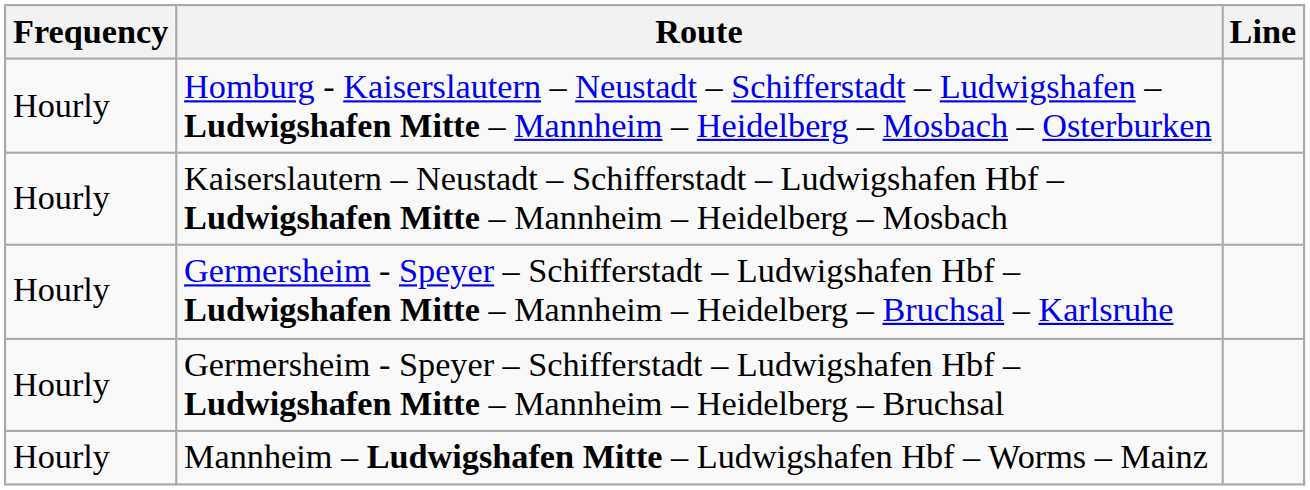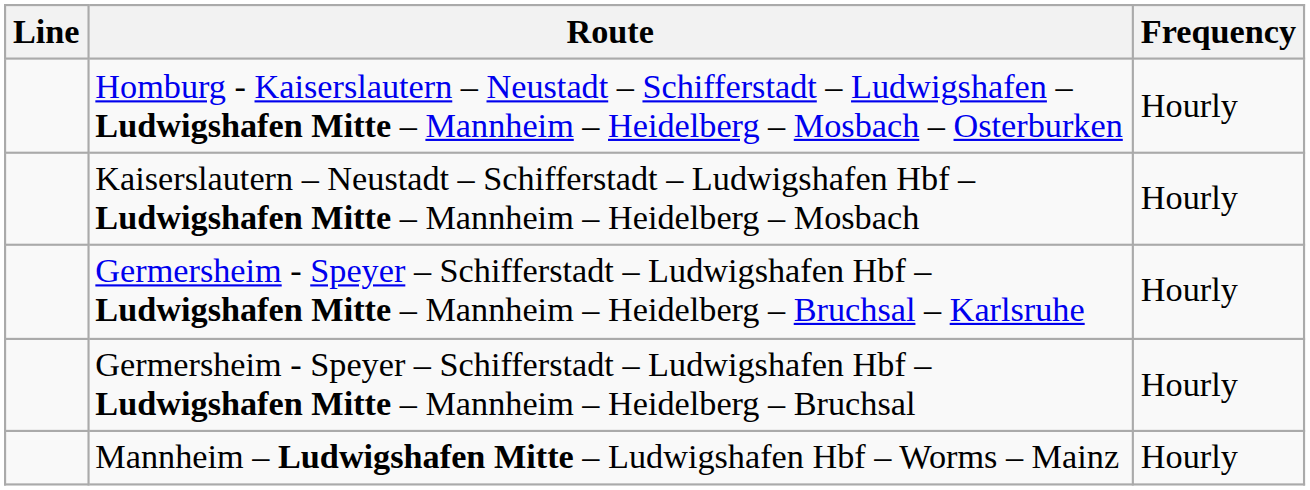columns swapped: (1263, 31) <-> (91, 31)
